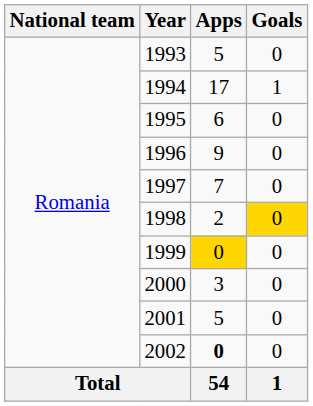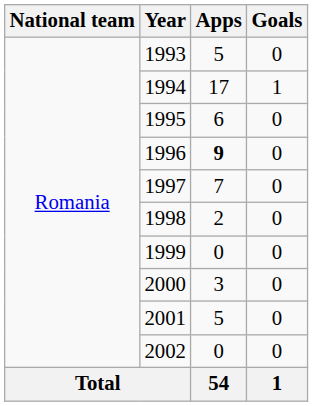(219, 152) normal -> (219, 152) bold
(277, 218) gold background -> (277, 218) no background
(219, 251) gold background -> (219, 251) no background
(219, 350) bold -> (219, 350) normal
